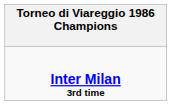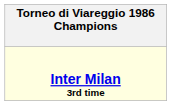(86, 84) no background -> (86, 84) lightyellow background
